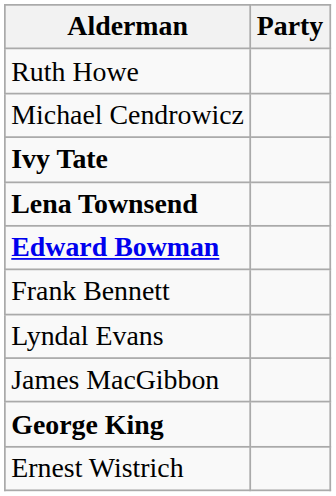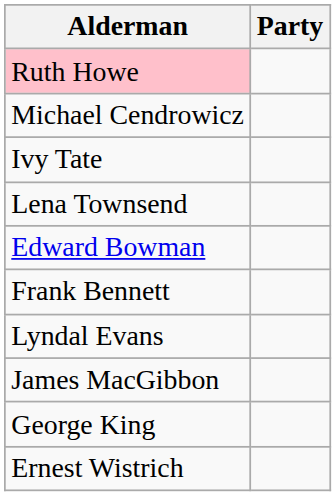(75, 70) no background -> (75, 70) pink background
(60, 159) bold -> (57, 159) normal
(105, 203) bold -> (99, 203) normal
(115, 247) bold -> (108, 247) normal
(87, 423) bold -> (83, 423) normal
